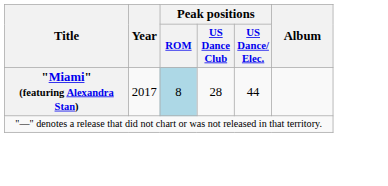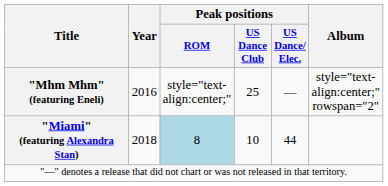+ row: (67, 91)
(144, 91) 2017 -> (144, 140) 2018
(216, 91) 28 -> (253, 140) 10
